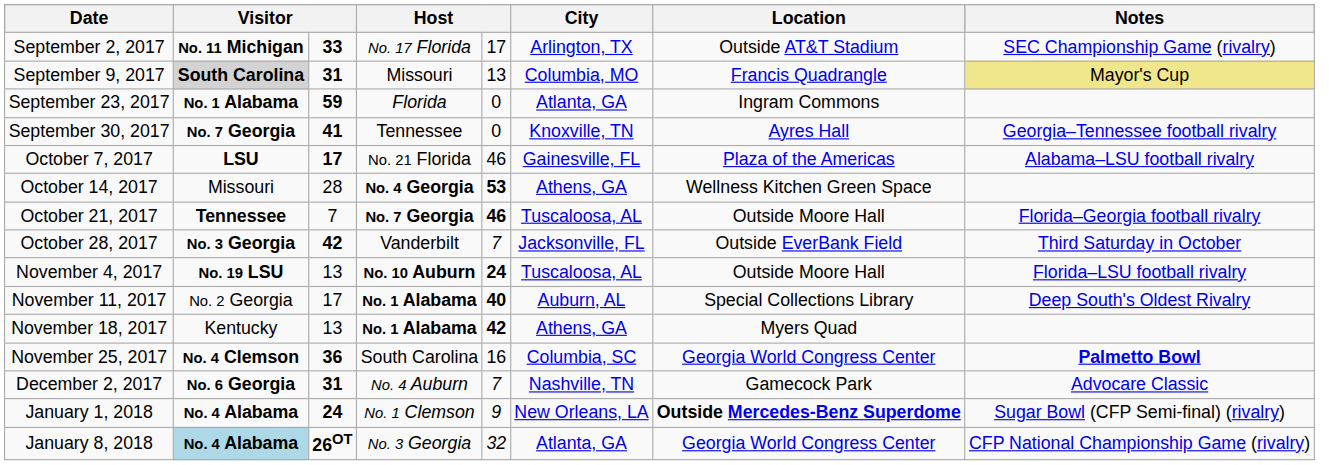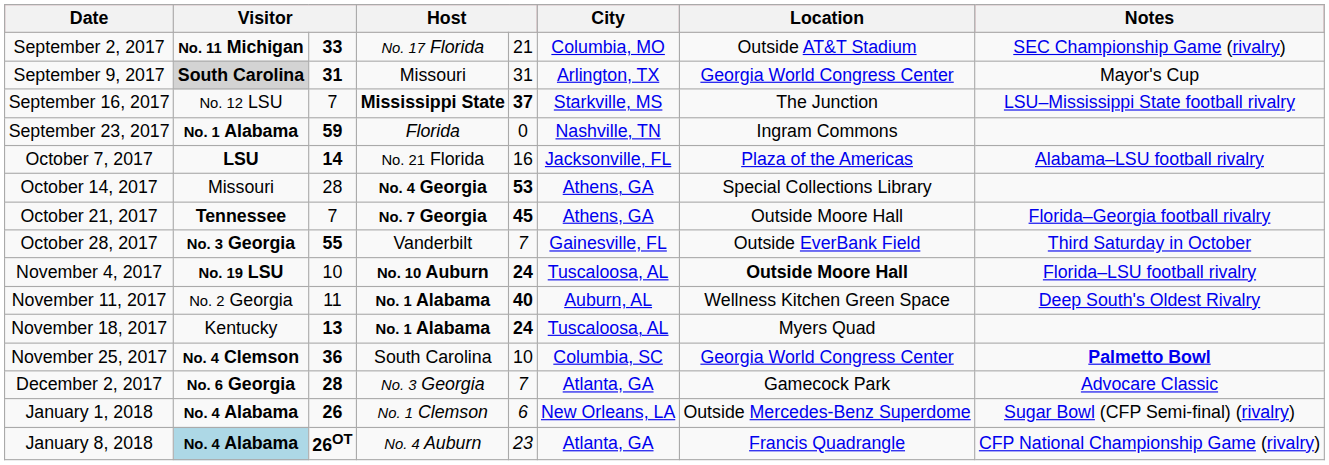(496, 46) 17 -> (523, 46) 21
(581, 46) Arlington, TX -> (608, 46) Columbia, MO
(496, 74) 13 -> (523, 74) 31
(581, 74) Columbia, MO -> (608, 74) Arlington, TX
(809, 74) Francis Quadrangle -> (827, 74) Georgia World Congress Center
(1140, 74) khaki background -> (1149, 74) no background
+ row: (89, 103)
(581, 103) Atlanta, GA -> (608, 131) Nashville, TN
- row: (89, 131)
(332, 159) 17 -> (332, 159) 14
(496, 159) 46 -> (523, 159) 16
(581, 159) Gainesville, FL -> (608, 159) Jacksonville, FL
(809, 187) Wellness Kitchen Green Space -> (827, 187) Special Collections Library
(496, 215) 46 -> (523, 215) 45
(581, 215) Tuscaloosa, AL -> (608, 215) Athens, GA
(332, 243) 42 -> (332, 243) 55
(581, 243) Jacksonville, FL -> (608, 243) Gainesville, FL
(332, 272) 13 -> (332, 272) 10
(809, 272) normal -> (827, 272) bold
(332, 300) 17 -> (332, 300) 11
(809, 300) Special Collections Library -> (827, 300) Wellness Kitchen Green Space
(332, 328) normal -> (332, 328) bold
(496, 328) 42 -> (523, 328) 24
(581, 328) Athens, GA -> (608, 328) Tuscaloosa, AL
(496, 356) 16 -> (523, 356) 10
(332, 384) 31 -> (332, 384) 28
(420, 384) No. 4 Auburn -> (433, 384) No. 3 Georgia
(581, 384) Nashville, TN -> (608, 384) Atlanta, GA
(332, 412) 24 -> (332, 412) 26
(496, 412) 9 -> (523, 412) 6
(809, 412) bold -> (827, 412) normal
(419, 443) No. 3 Georgia -> (433, 443) No. 4 Auburn
(496, 443) 32 -> (523, 443) 23
(809, 443) Georgia World Congress Center -> (827, 443) Francis Quadrangle
